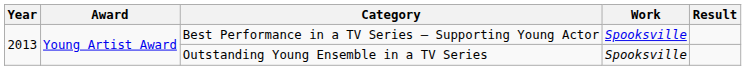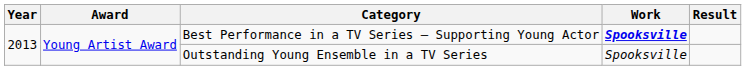(646, 35) normal -> (646, 35) bold
